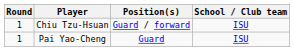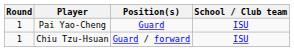rows swapped: (72, 25) <-> (72, 39)
